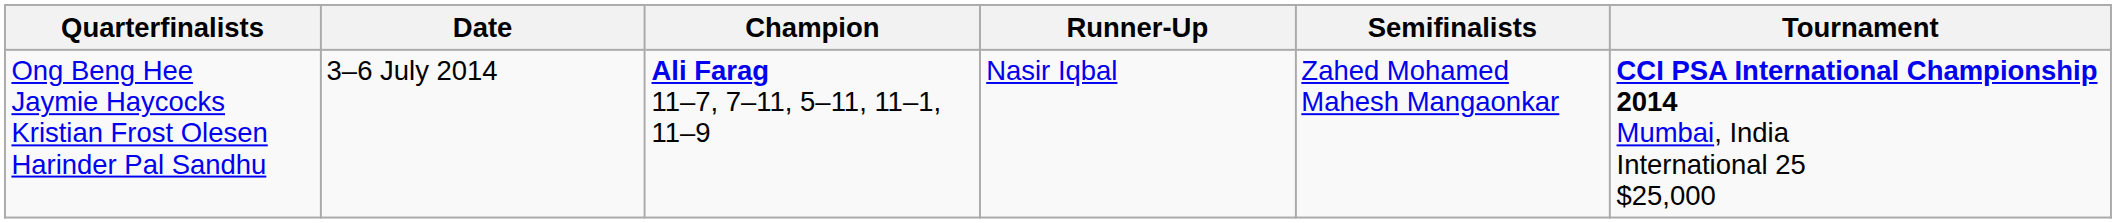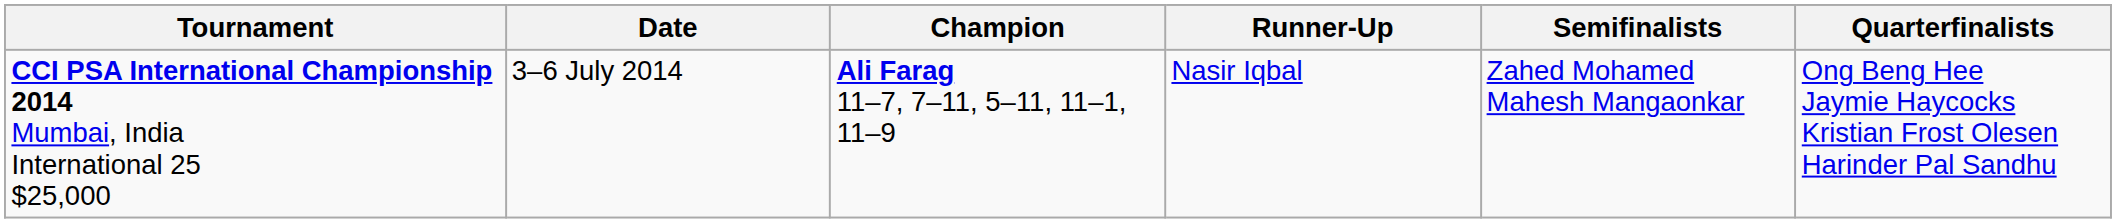columns swapped: (1860, 27) <-> (163, 27)
